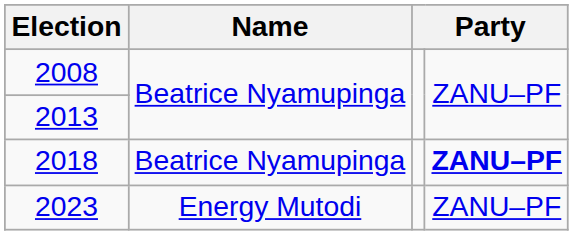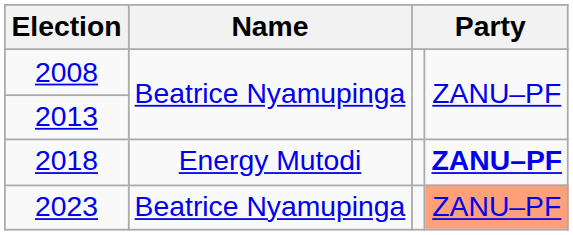(270, 161) Beatrice Nyamupinga -> (270, 161) Energy Mutodi
(270, 206) Energy Mutodi -> (270, 206) Beatrice Nyamupinga
(497, 206) no background -> (497, 206) lightsalmon background
